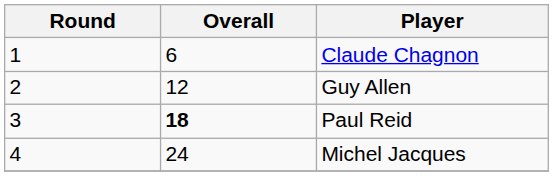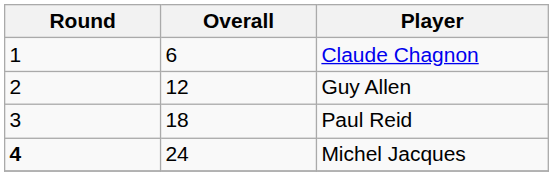(177, 120) bold -> (177, 120) normal
(15, 154) normal -> (15, 154) bold
